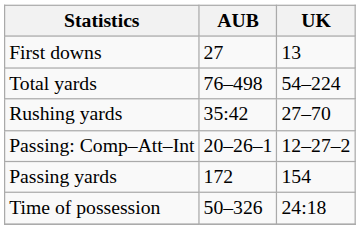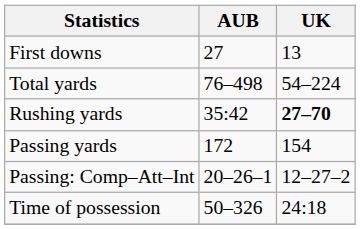(306, 114) normal -> (306, 114) bold
rows swapped: (63, 176) <-> (102, 145)
